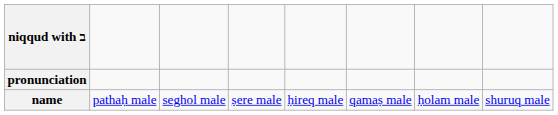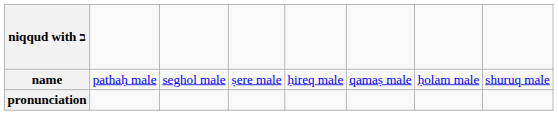rows swapped: (47, 100) <-> (47, 79)
